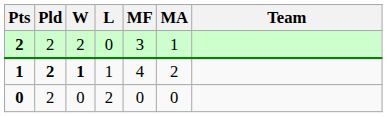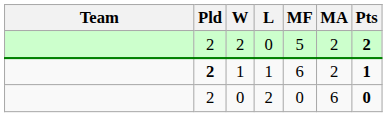columns swapped: (287, 17) <-> (19, 17)
(140, 44) 3 -> (300, 44) 5
(174, 44) 1 -> (334, 44) 2
(80, 71) bold -> (240, 71) normal
(140, 71) 4 -> (300, 71) 6
(174, 97) 0 -> (334, 97) 6
